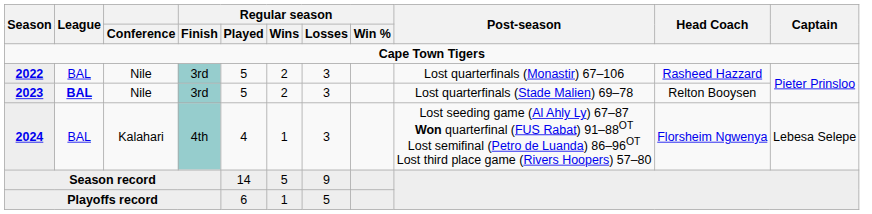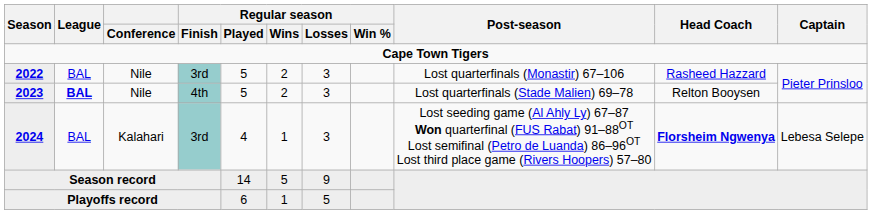(199, 93) 3rd -> (199, 93) 4th
(199, 137) 4th -> (199, 137) 3rd
(712, 137) normal -> (716, 137) bold
